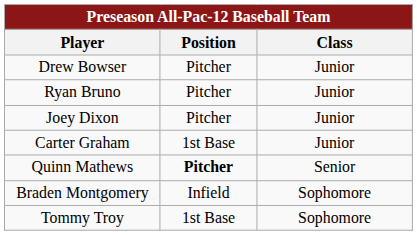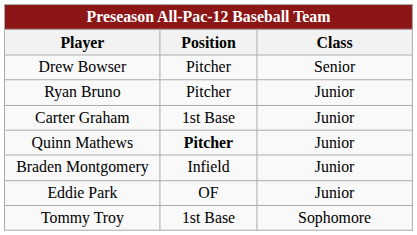(335, 67) Junior -> (335, 67) Senior
- row: (82, 117)
(335, 167) Senior -> (335, 142) Junior
(335, 192) Sophomore -> (335, 167) Junior
+ row: (82, 192)
